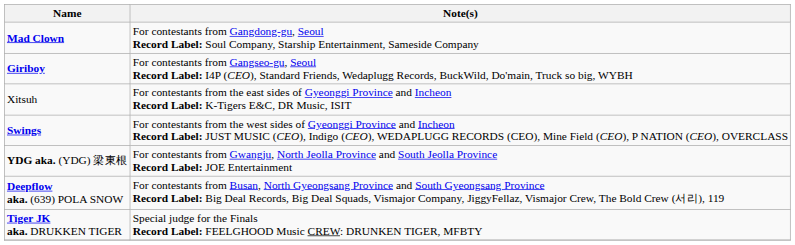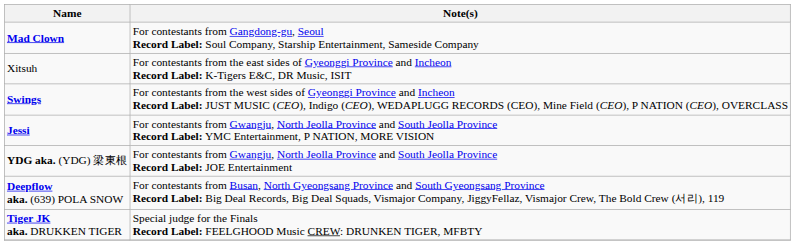- row: (26, 68)
+ row: (18, 130)
